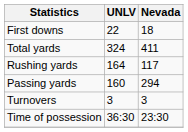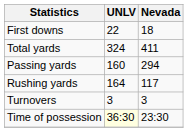rows swapped: (42, 65) <-> (42, 83)
(120, 118) no background -> (120, 118) lightyellow background
